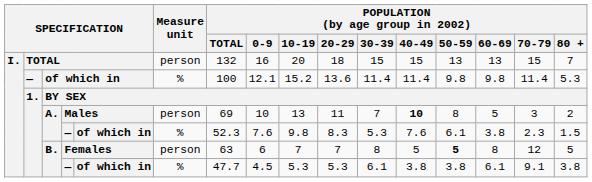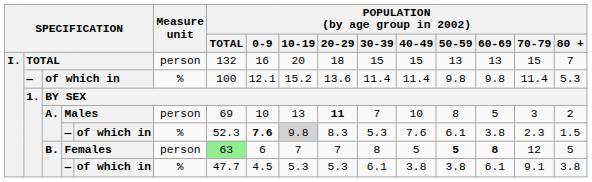(338, 114) normal -> (338, 114) bold
(416, 114) bold -> (416, 114) normal
(262, 132) normal -> (262, 132) bold
(298, 132) no background -> (298, 132) lightgrey background
(226, 150) no background -> (226, 150) lightgreen background
(495, 150) normal -> (495, 150) bold
